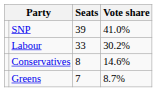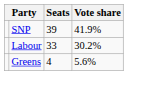(117, 29) 41.0% -> (88, 29) 41.9%
- row: (41, 62)
(78, 78) 7 -> (49, 62) 4
(114, 78) 8.7% -> (85, 62) 5.6%
